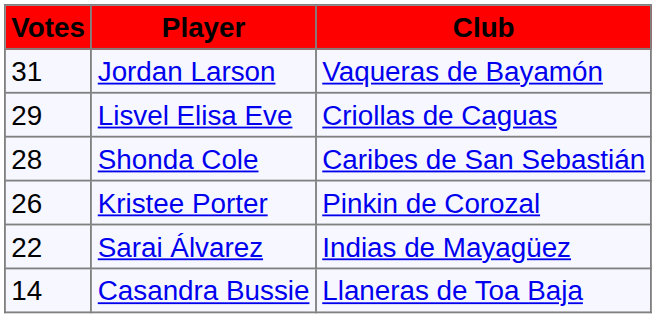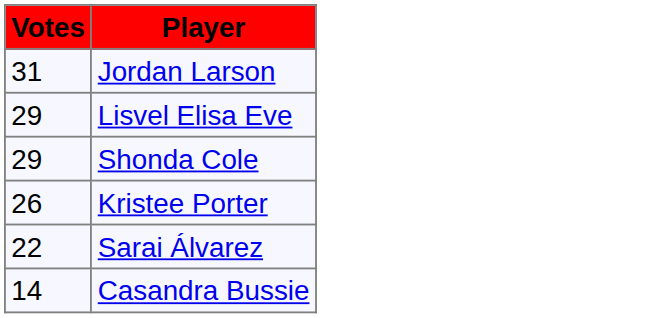- column: (484, 27)
(27, 159) 28 -> (27, 159) 29
